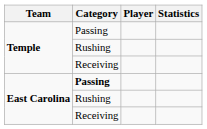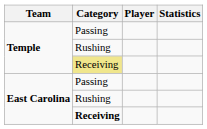(97, 64) no background -> (97, 64) khaki background
(92, 81) bold -> (91, 81) normal
(97, 115) normal -> (97, 115) bold
